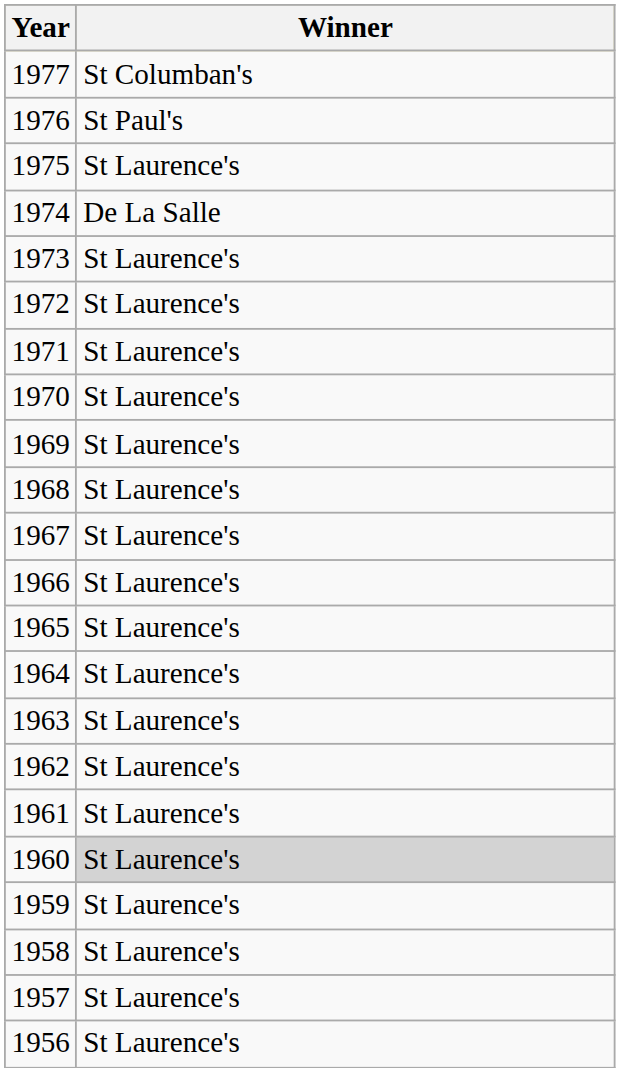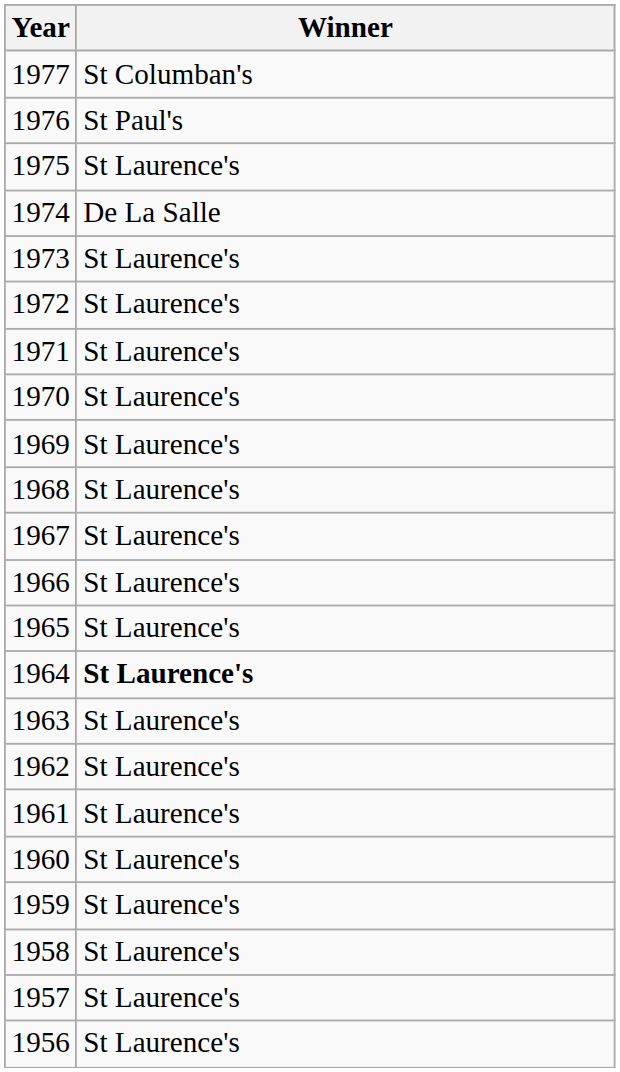(162, 674) normal -> (168, 674) bold
(162, 858) lightgrey background -> (162, 858) no background
